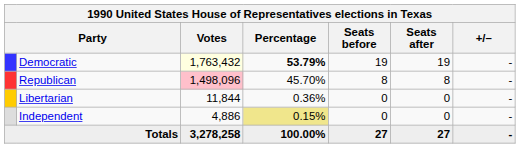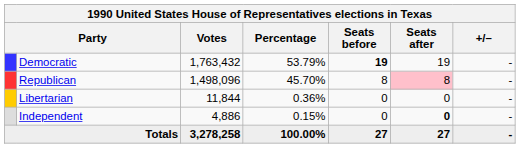(215, 62) lightyellow background -> (215, 62) no background
(306, 62) bold -> (306, 62) normal
(381, 62) normal -> (381, 62) bold
(215, 80) pink background -> (215, 80) no background
(447, 80) no background -> (447, 80) pink background
(309, 117) khaki background -> (309, 117) no background
(447, 117) normal -> (447, 117) bold
